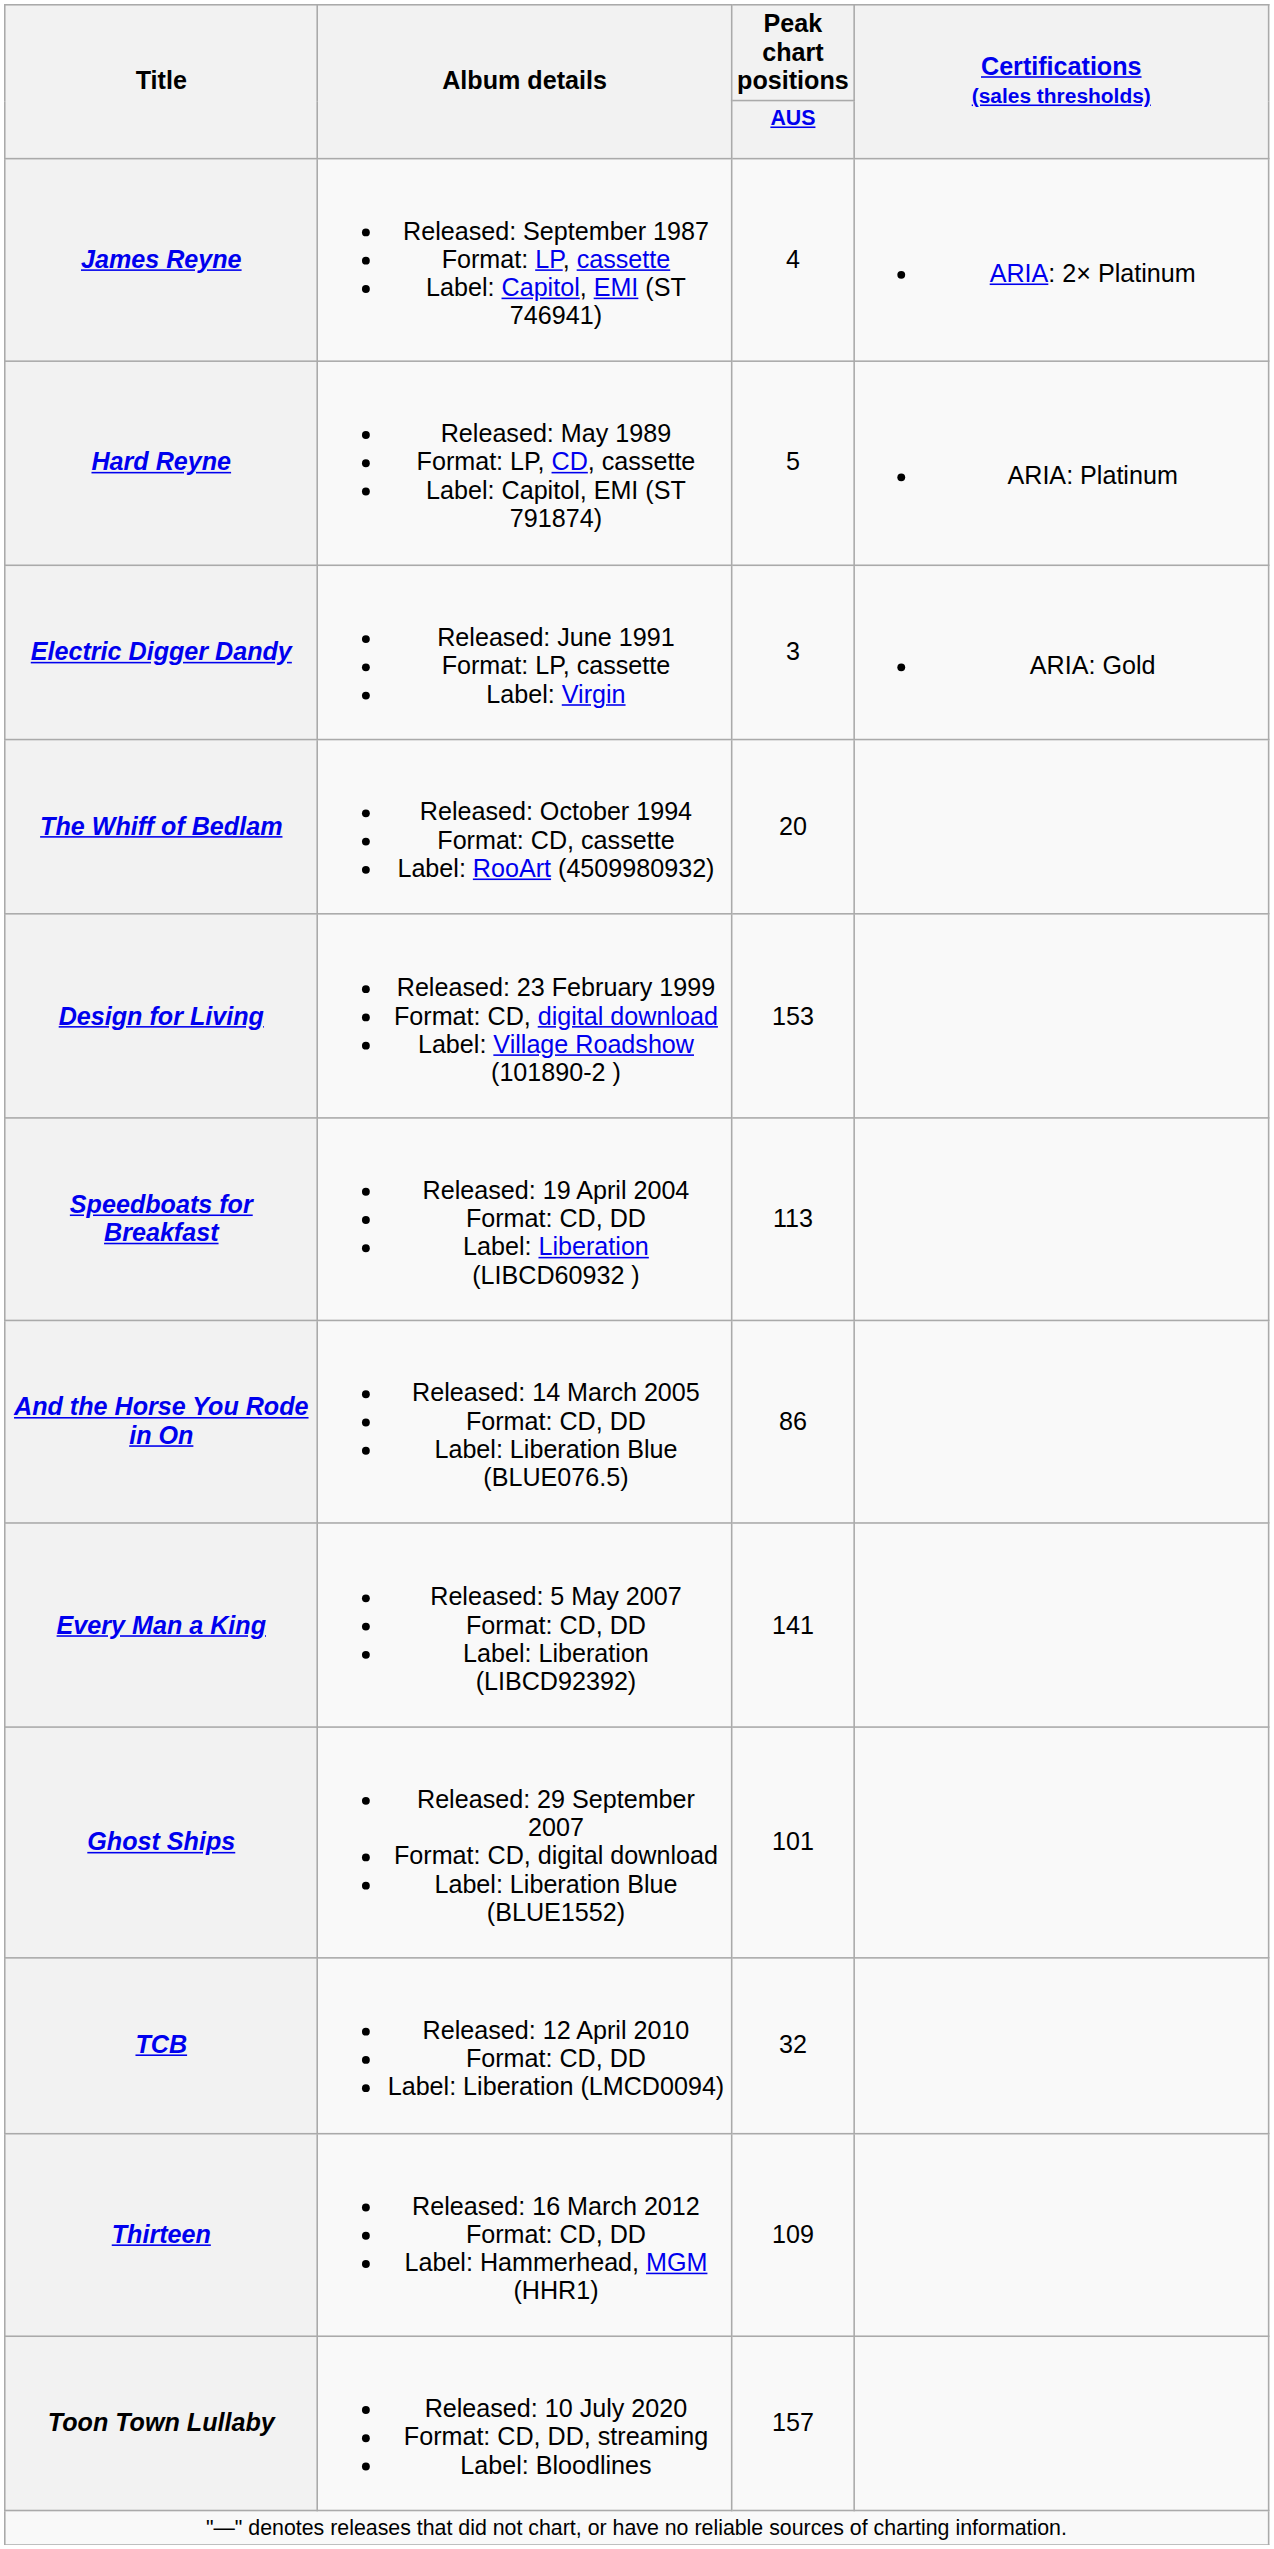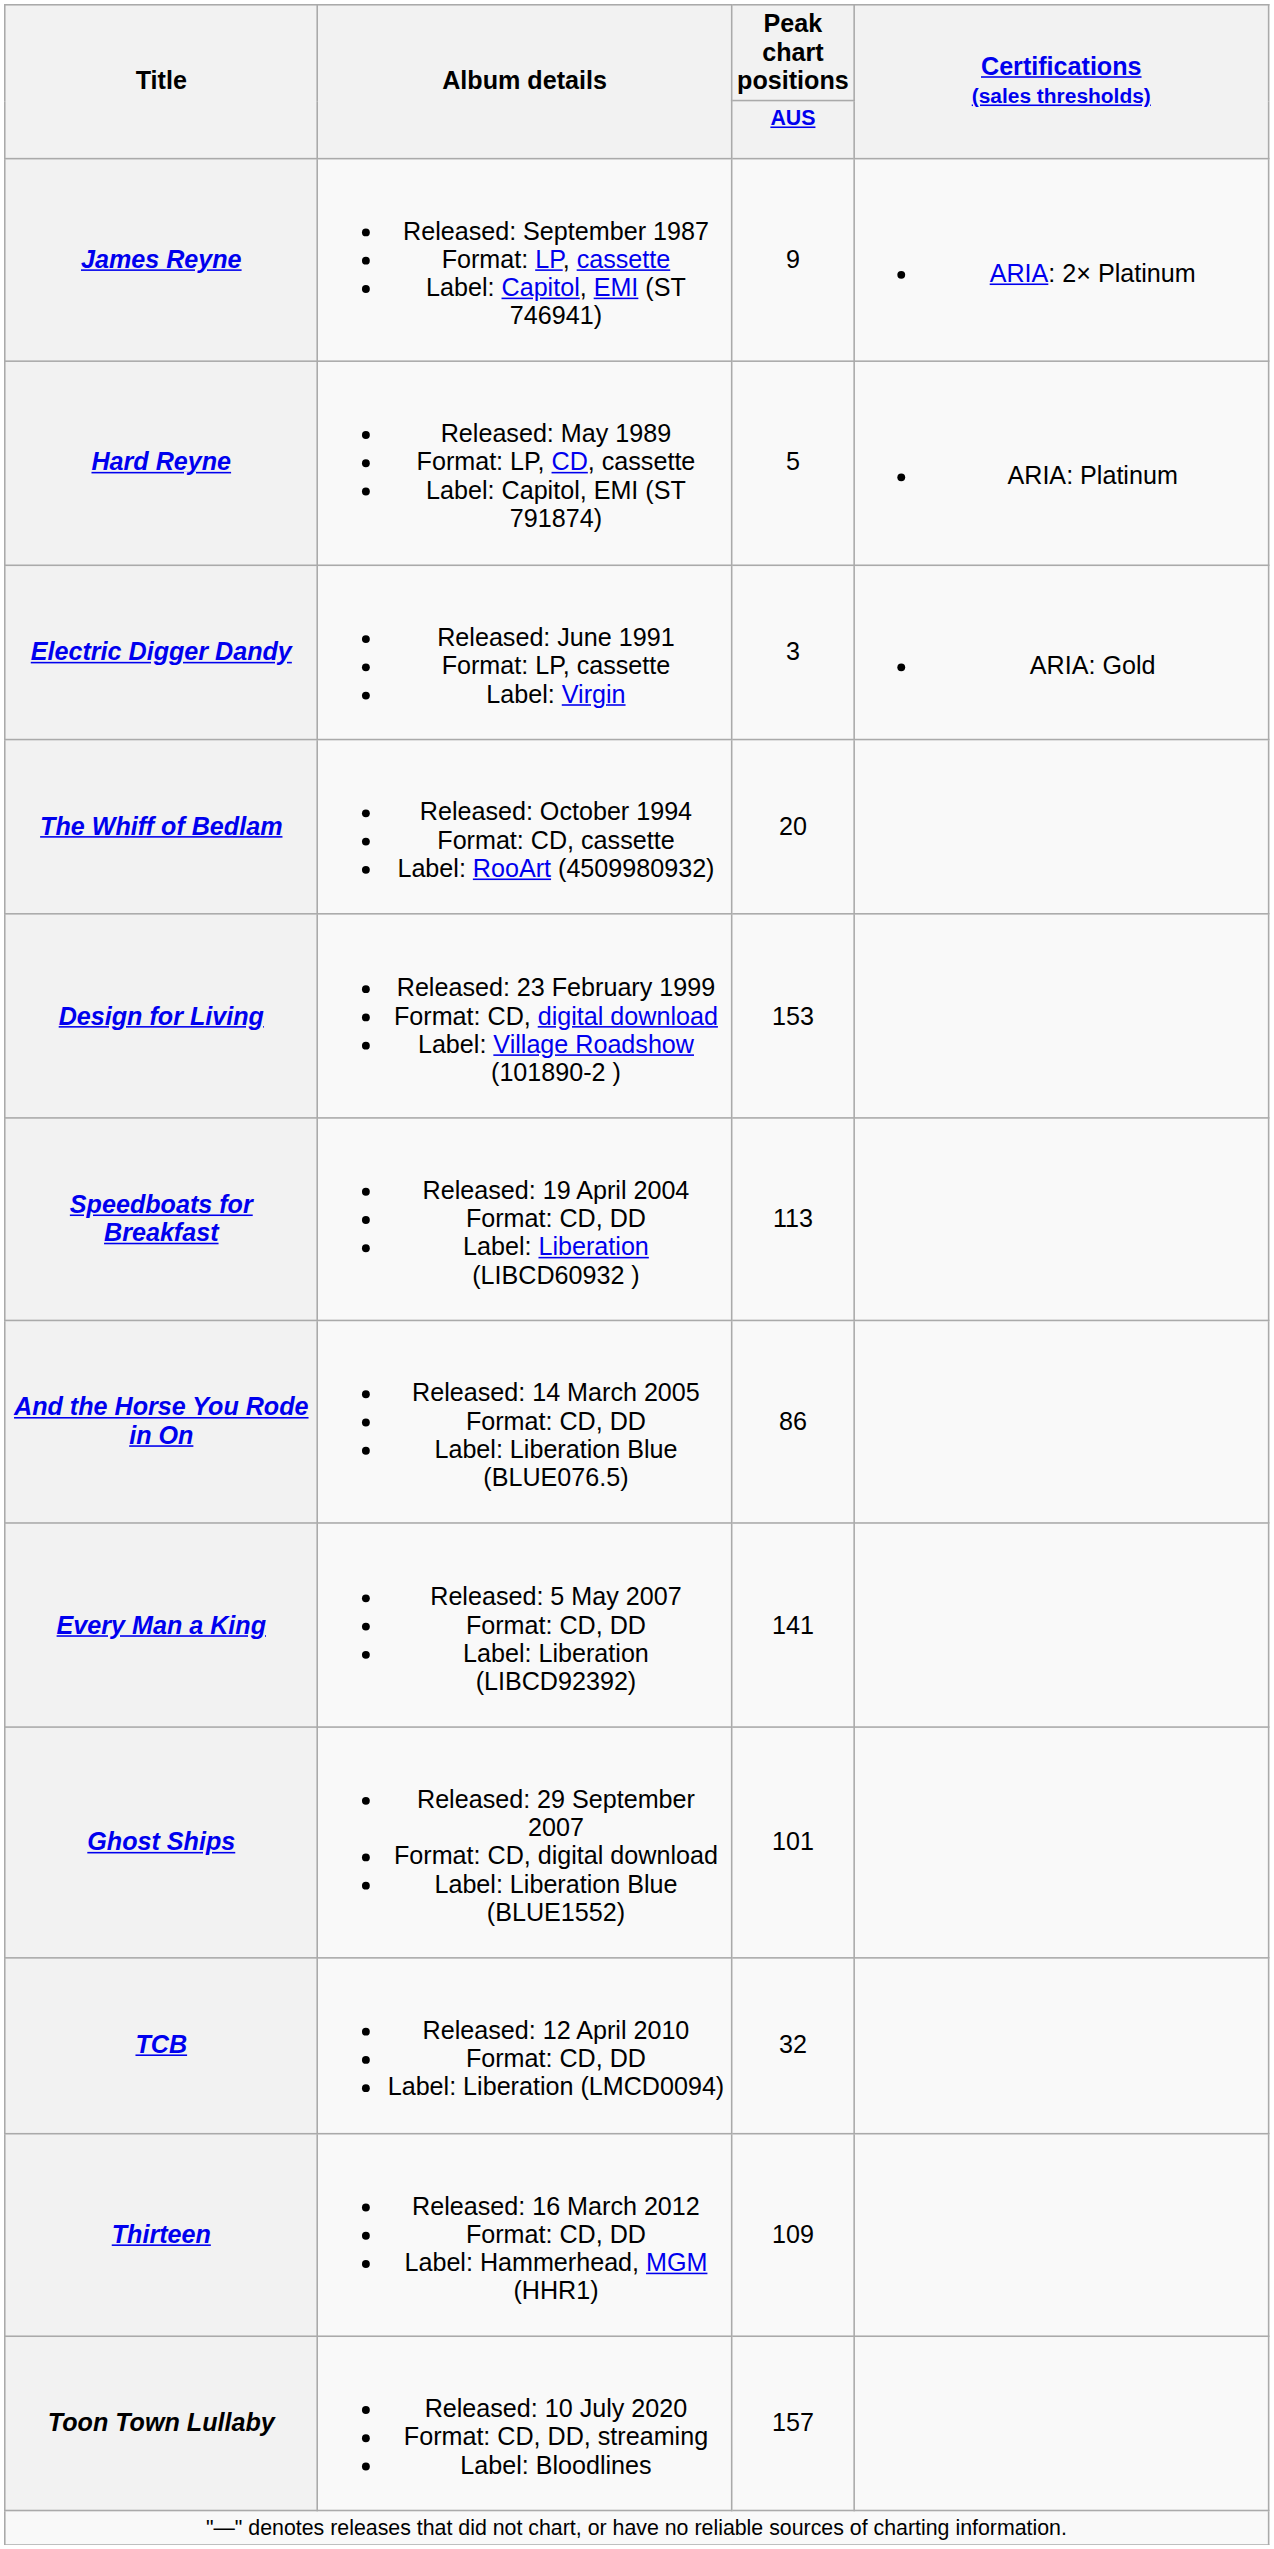(793, 259) 4 -> (793, 259) 9
